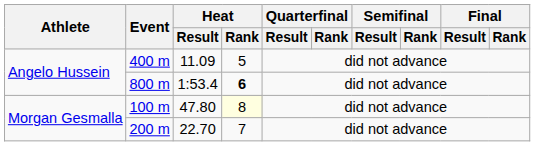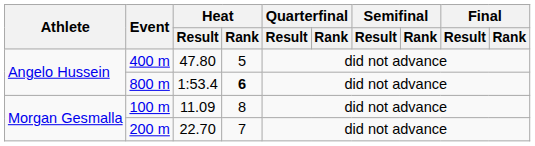(198, 61) 11.09 -> (198, 61) 47.80
(198, 107) 47.80 -> (198, 107) 11.09
(242, 107) lightyellow background -> (242, 107) no background
